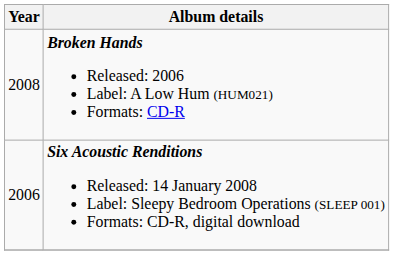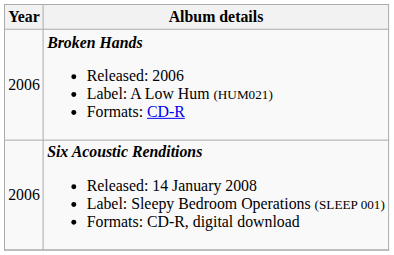(24, 84) 2008 -> (24, 84) 2006
